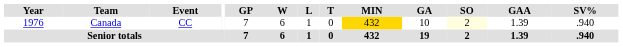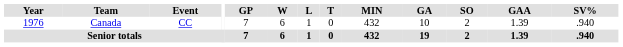(372, 23) gold background -> (372, 23) no background
(467, 23) lightyellow background -> (467, 23) no background
